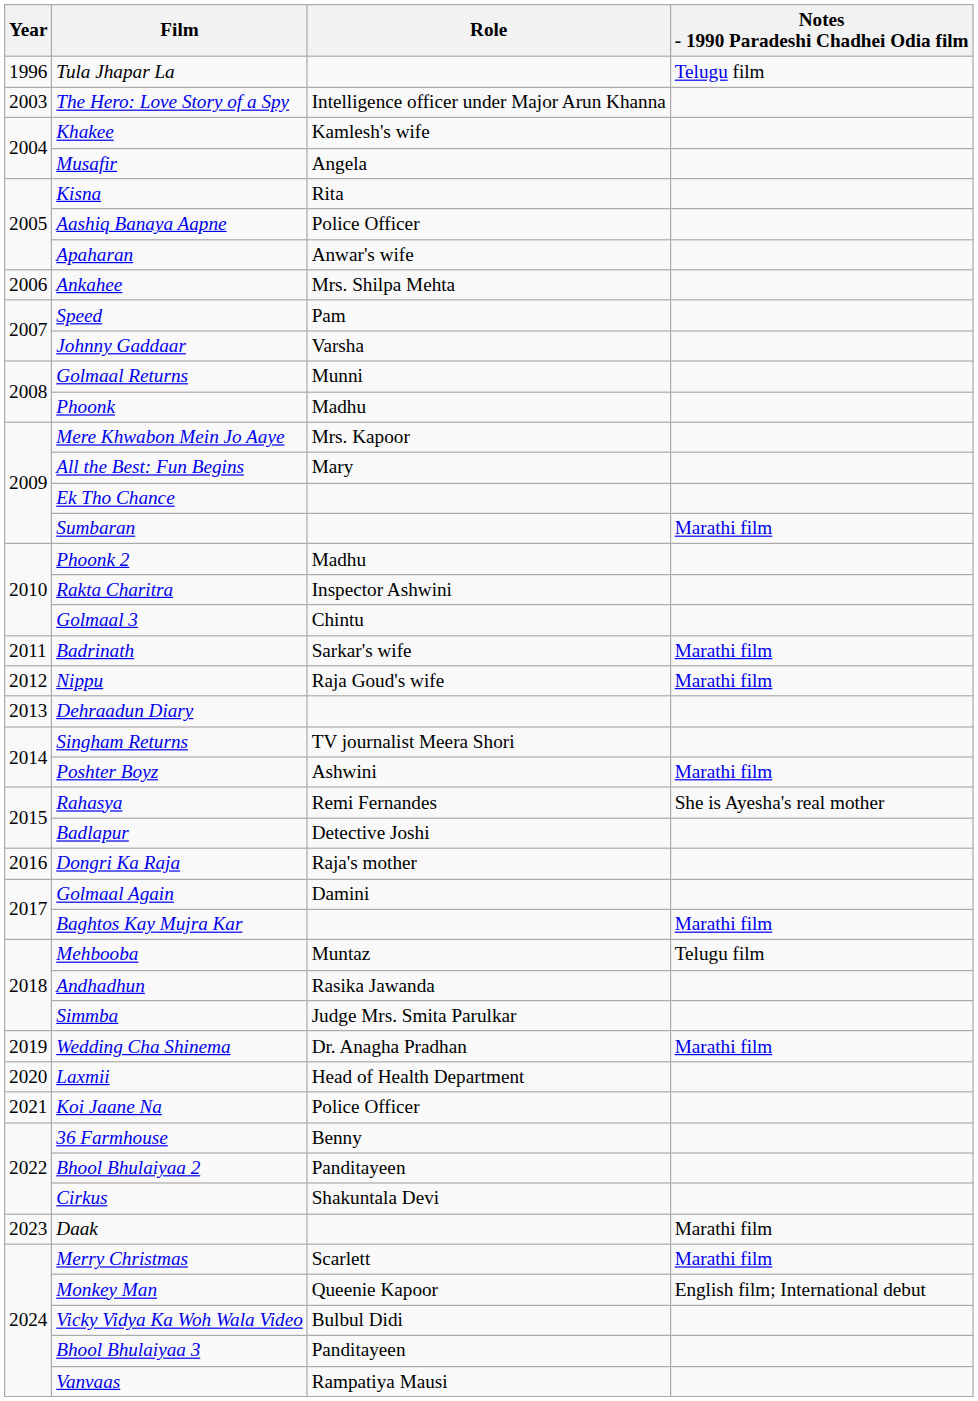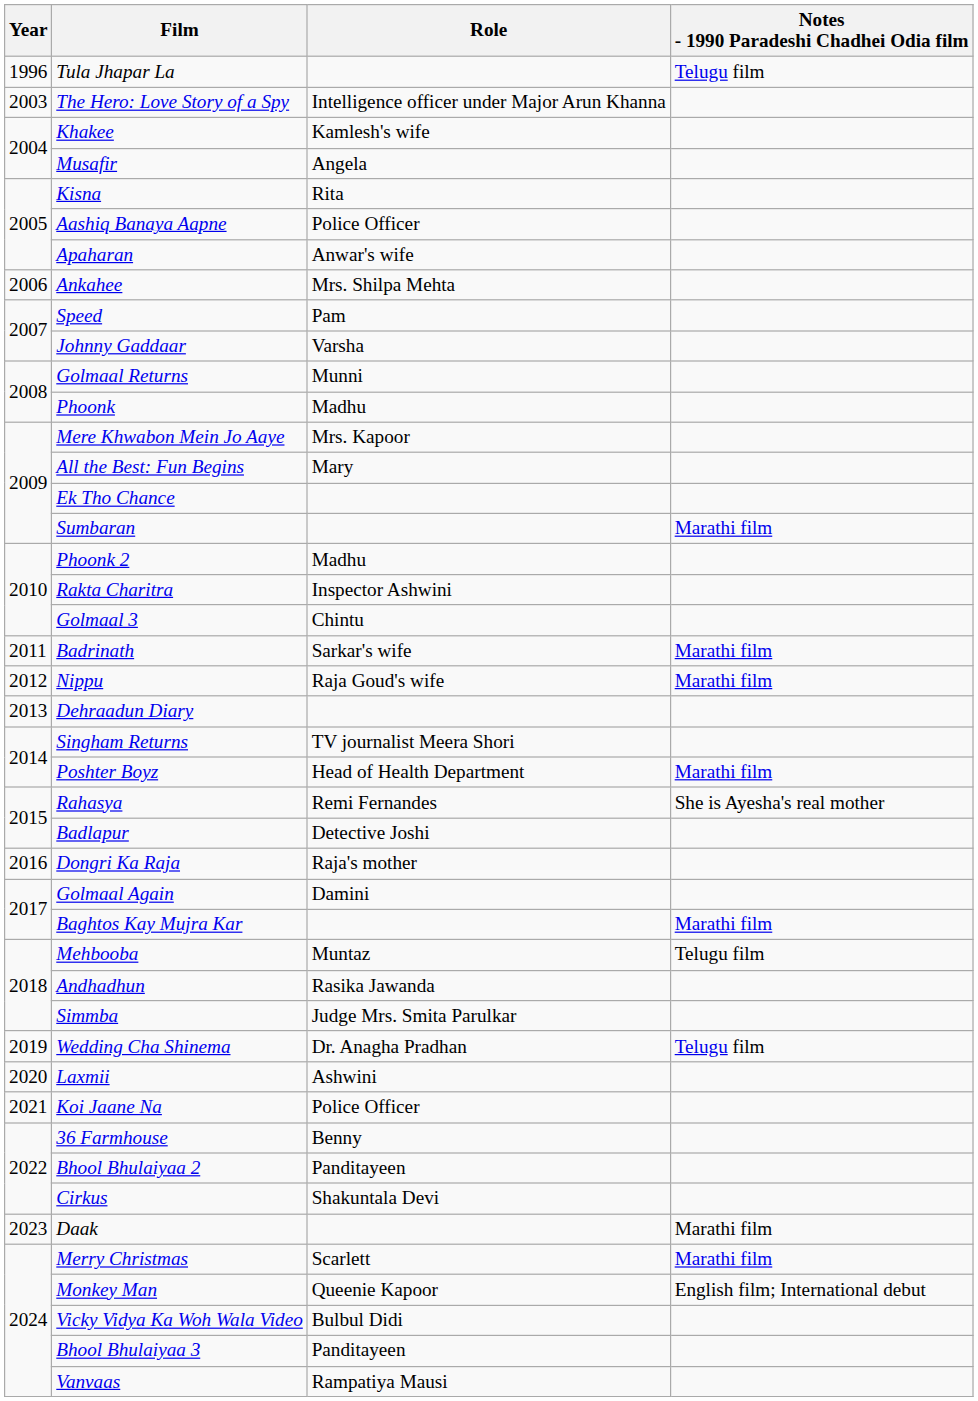(344, 772) Ashwini -> (418, 772) Head of Health Department
(723, 1046) Marathi film -> (720, 1046) Telugu film
(418, 1076) Head of Health Department -> (344, 1076) Ashwini
